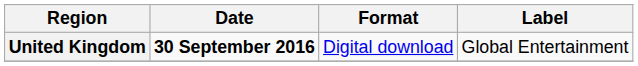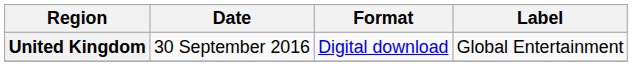(234, 46) bold -> (232, 46) normal
